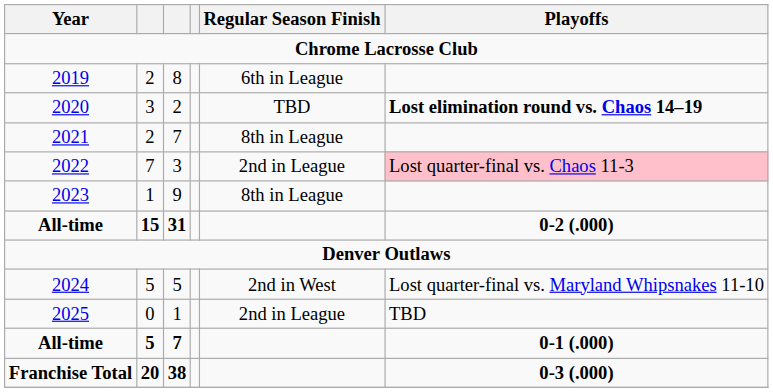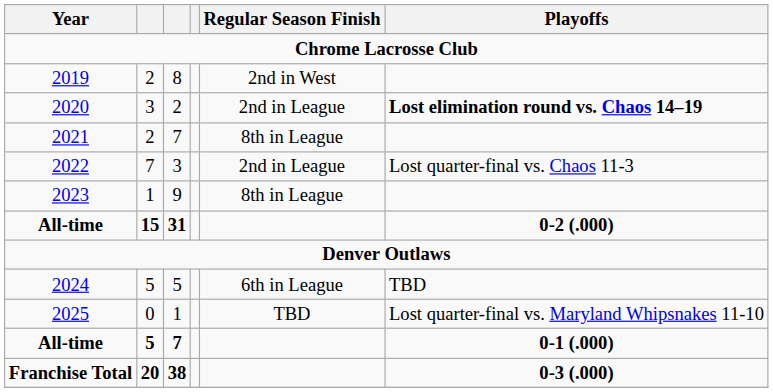(292, 78) 6th in League -> (292, 78) 2nd in West
(292, 107) TBD -> (292, 107) 2nd in League
(511, 166) pink background -> (511, 166) no background
(292, 284) 2nd in West -> (292, 284) 6th in League
(576, 284) Lost quarter-final vs. Maryland Whipsnakes 11-10 -> (408, 284) TBD
(292, 313) 2nd in League -> (292, 313) TBD
(408, 313) TBD -> (576, 313) Lost quarter-final vs. Maryland Whipsnakes 11-10
